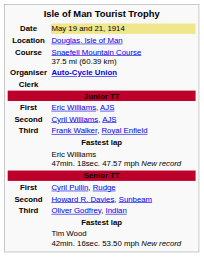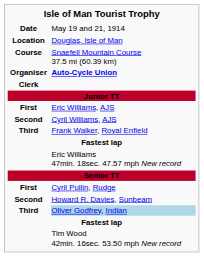(88, 28) khaki background -> (88, 28) no background
(89, 210) no background -> (89, 210) lightblue background
